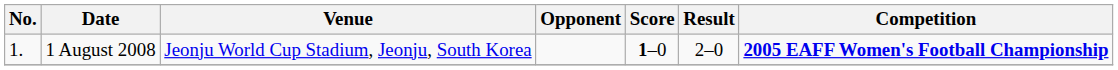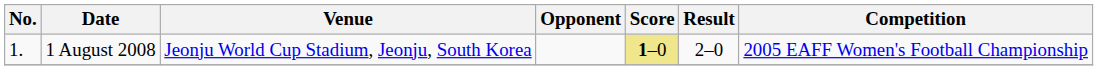(652, 49) no background -> (652, 49) khaki background
(926, 49) bold -> (916, 49) normal
